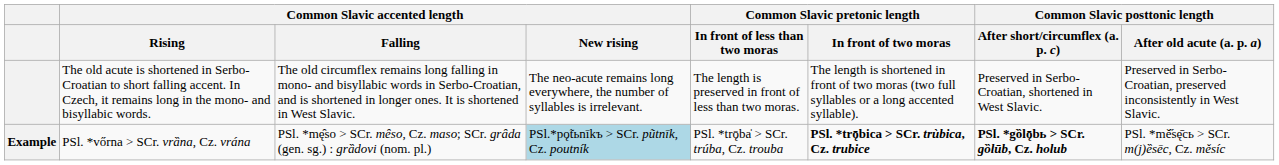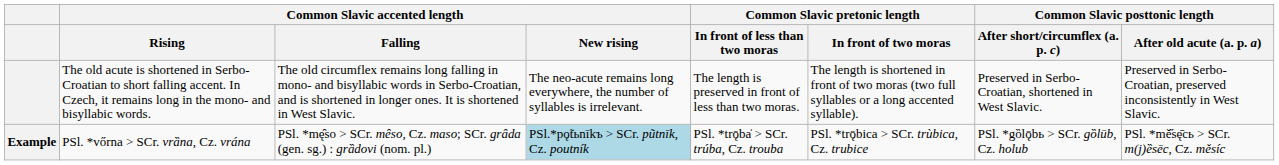(888, 142) bold -> (884, 142) normal
(1031, 142) bold -> (1047, 142) normal
